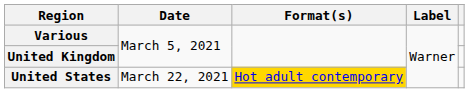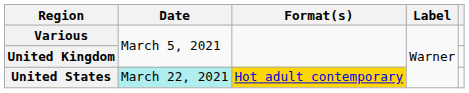(175, 77) no background -> (175, 77) paleturquoise background
